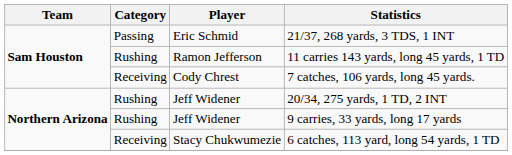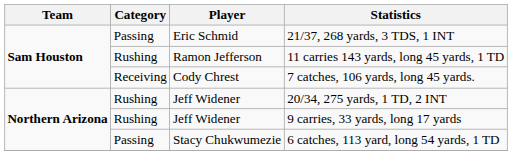(140, 139) Receiving -> (134, 139) Passing
